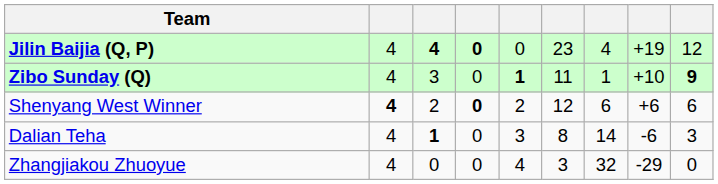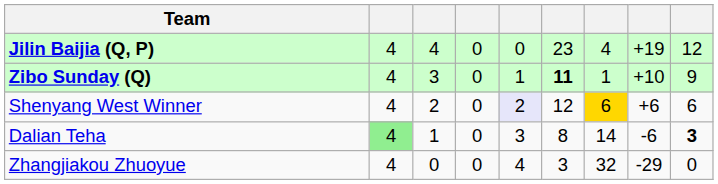(434, 48) bold -> (434, 48) normal
(477, 48) bold -> (477, 48) normal
(520, 77) bold -> (520, 77) normal
(563, 77) normal -> (563, 77) bold
(692, 77) bold -> (692, 77) normal
(391, 106) bold -> (391, 106) normal
(477, 106) bold -> (477, 106) normal
(520, 106) no background -> (520, 106) lavender background
(606, 106) no background -> (606, 106) gold background
(391, 135) no background -> (391, 135) lightgreen background
(434, 135) bold -> (434, 135) normal
(692, 135) normal -> (692, 135) bold
